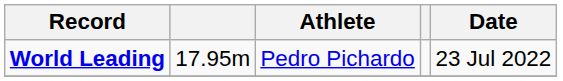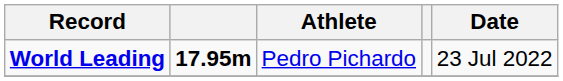(213, 57) normal -> (213, 57) bold
